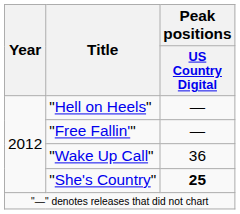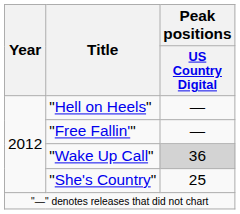(197, 156) no background -> (197, 156) lightgrey background
(197, 180) bold -> (197, 180) normal
